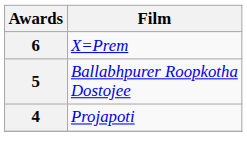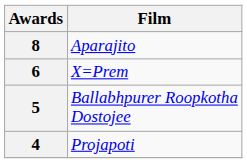+ row: (36, 45)
